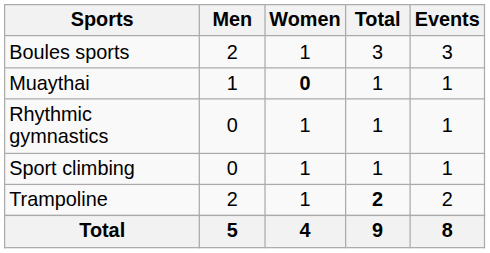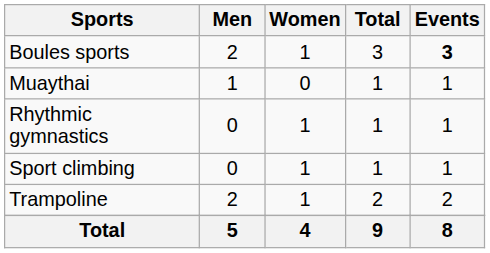(447, 51) normal -> (447, 51) bold
(305, 83) bold -> (305, 83) normal
(378, 199) bold -> (378, 199) normal
